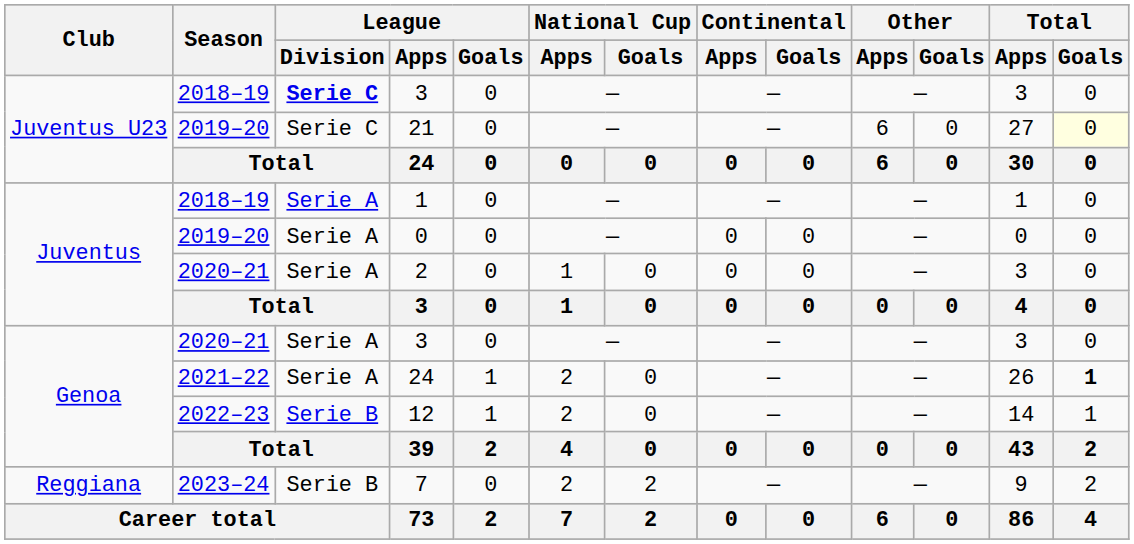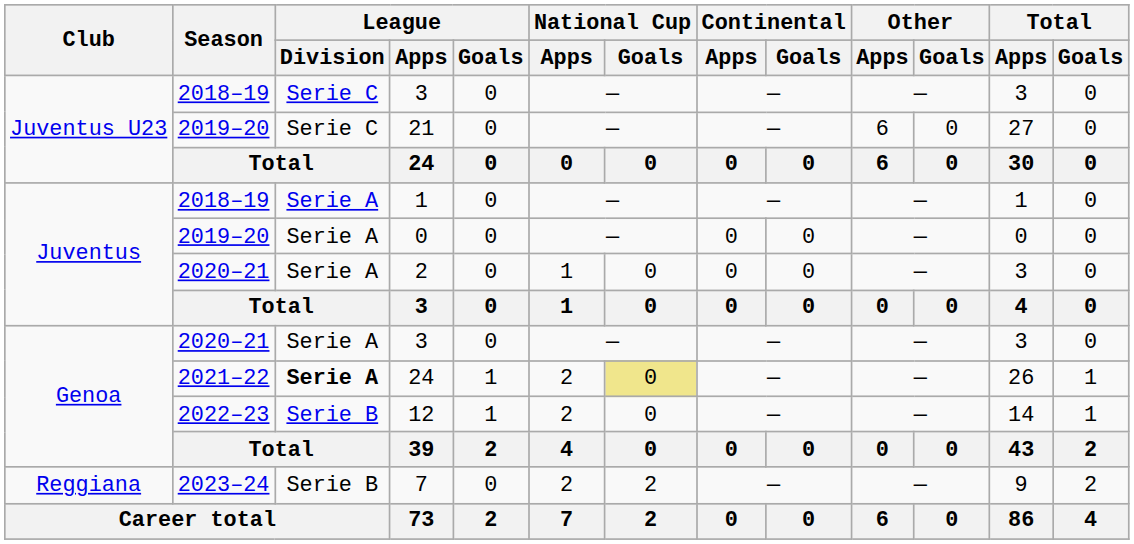(332, 94) bold -> (332, 94) normal
(1091, 129) lightyellow background -> (1091, 129) no background
(332, 379) normal -> (332, 379) bold
(651, 379) no background -> (651, 379) khaki background
(1091, 379) bold -> (1091, 379) normal
